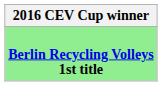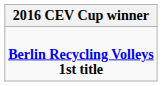(81, 61) lightgreen background -> (81, 61) no background
